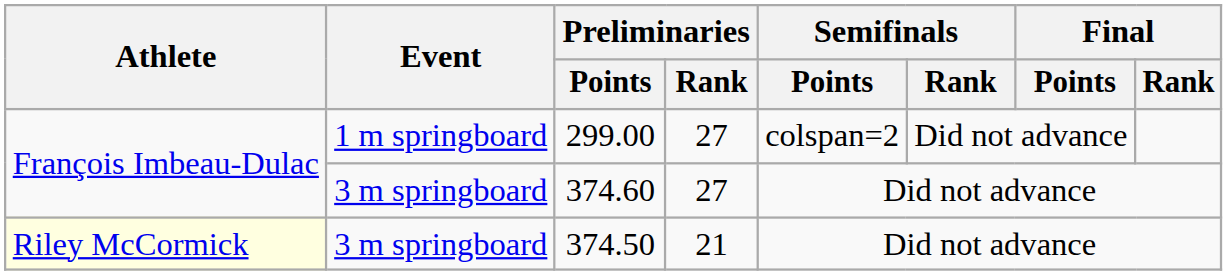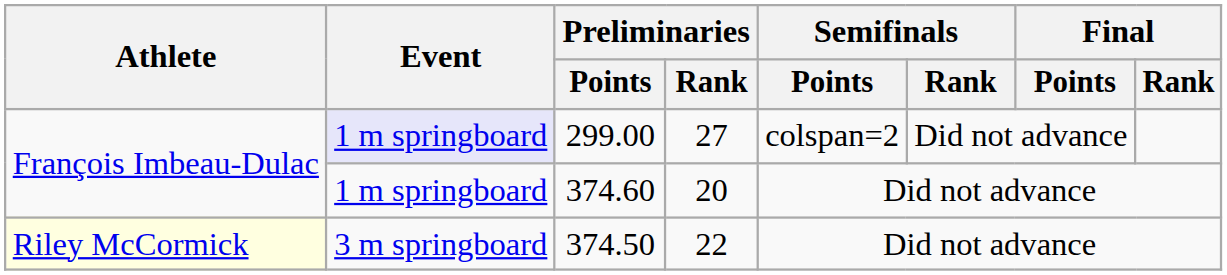(441, 136) no background -> (441, 136) lavender background
(441, 189) 3 m springboard -> (441, 189) 1 m springboard
(712, 189) 27 -> (712, 189) 20
(712, 243) 21 -> (712, 243) 22
